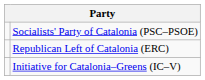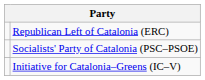rows swapped: (105, 31) <-> (91, 49)
